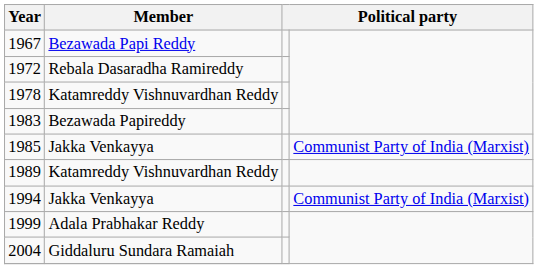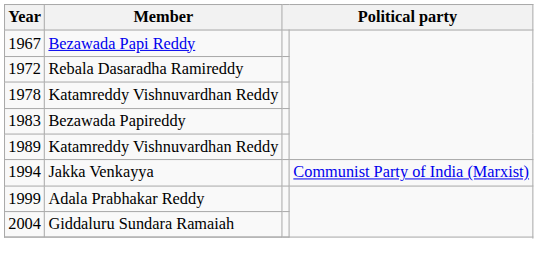- row: (25, 146)
